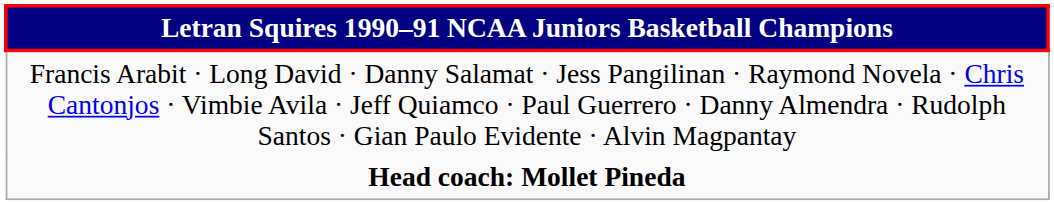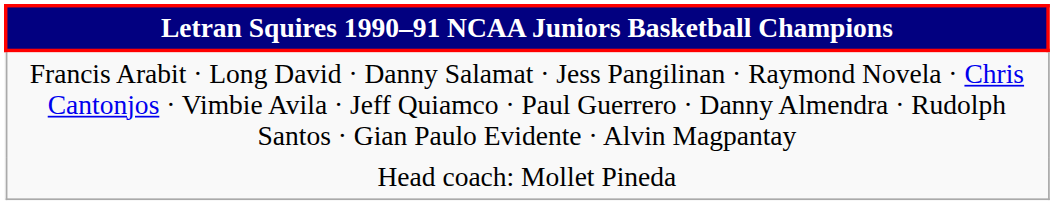(527, 177) bold -> (527, 177) normal
